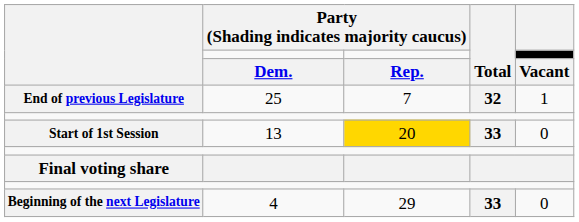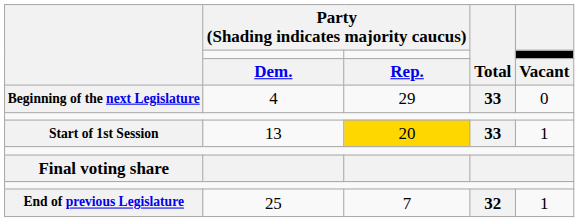rows swapped: (104, 98) <-> (104, 202)
(544, 133) 0 -> (544, 133) 1
